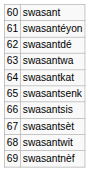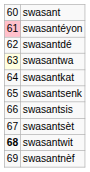(12, 29) no background -> (12, 29) pink background
(12, 61) no background -> (12, 61) lightyellow background
(12, 142) normal -> (12, 142) bold
